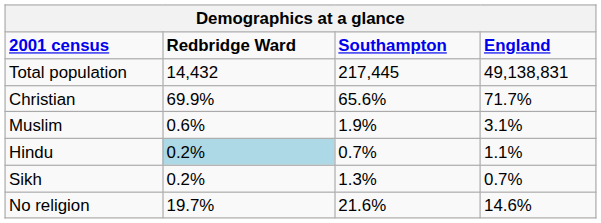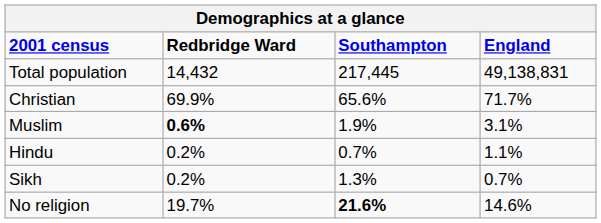(186, 125) normal -> (186, 125) bold
(186, 152) lightblue background -> (186, 152) no background
(362, 205) normal -> (362, 205) bold
